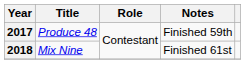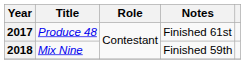(198, 31) Finished 59th -> (197, 31) Finished 61st
(197, 50) Finished 61st -> (198, 50) Finished 59th
